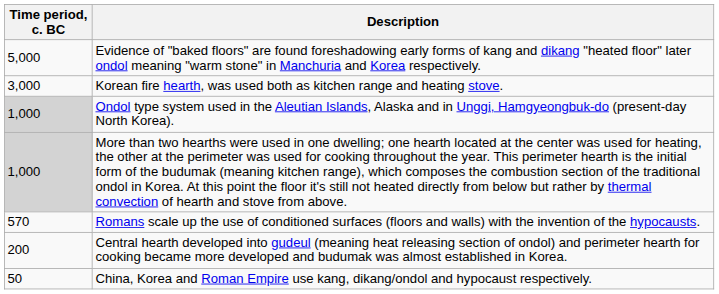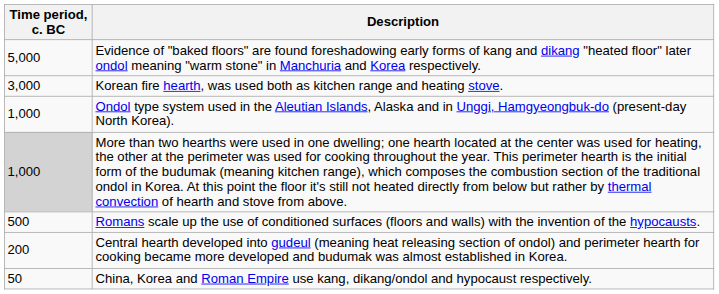(24, 114) lightgrey background -> (24, 114) no background
(18, 222) 570 -> (18, 222) 500
